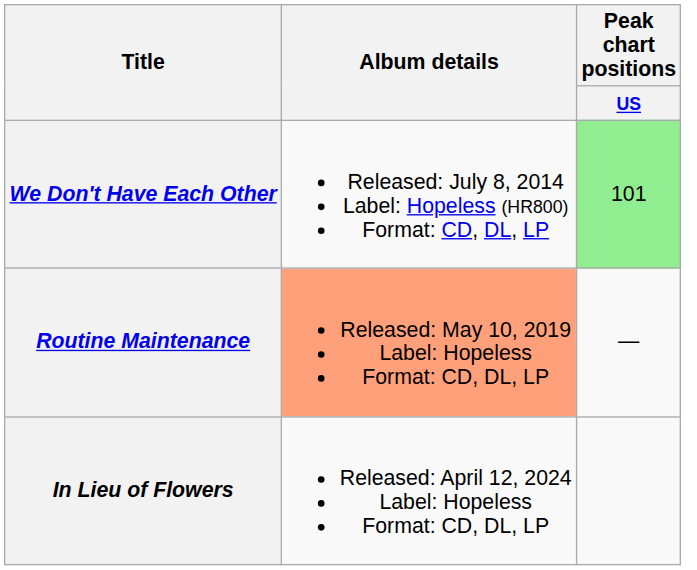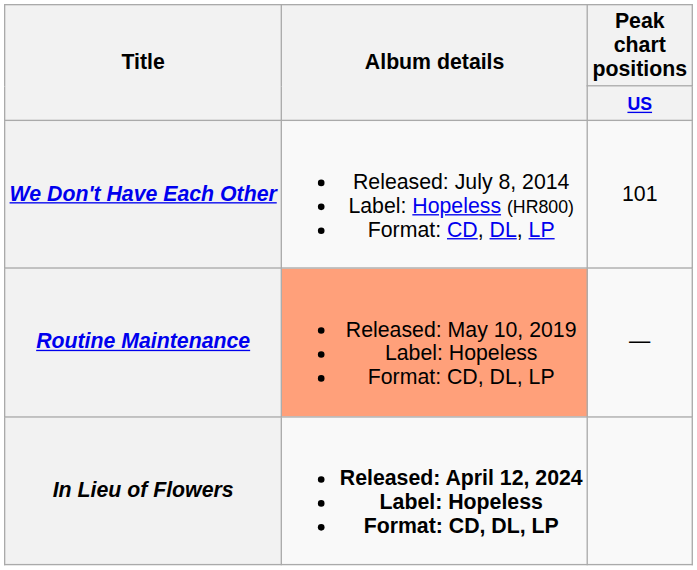(629, 193) lightgreen background -> (640, 193) no background
(429, 502) normal -> (435, 502) bold
